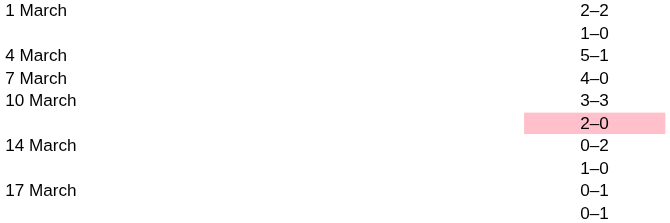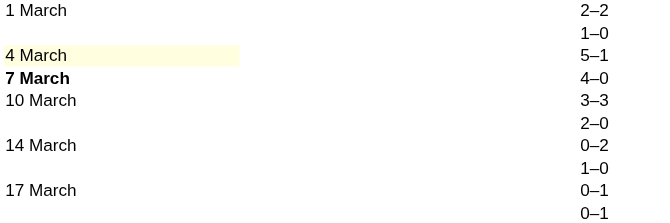(36, 55) no background -> (36, 55) lightyellow background
(36, 78) normal -> (37, 78) bold
(595, 123) pink background -> (595, 123) no background
